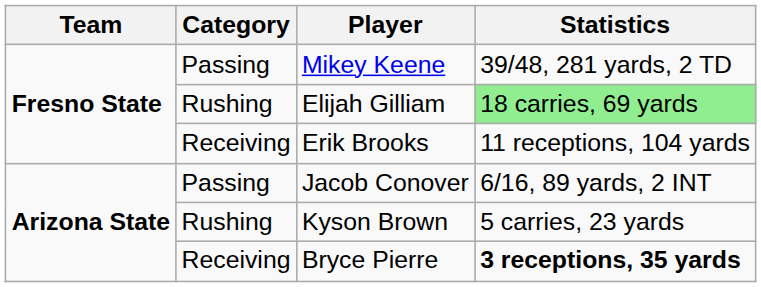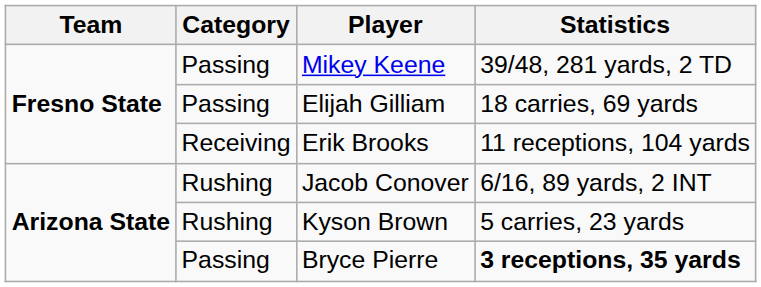(227, 103) Rushing -> (226, 103) Passing
(589, 103) lightgreen background -> (589, 103) no background
(226, 182) Passing -> (227, 182) Rushing
(236, 260) Receiving -> (226, 260) Passing
